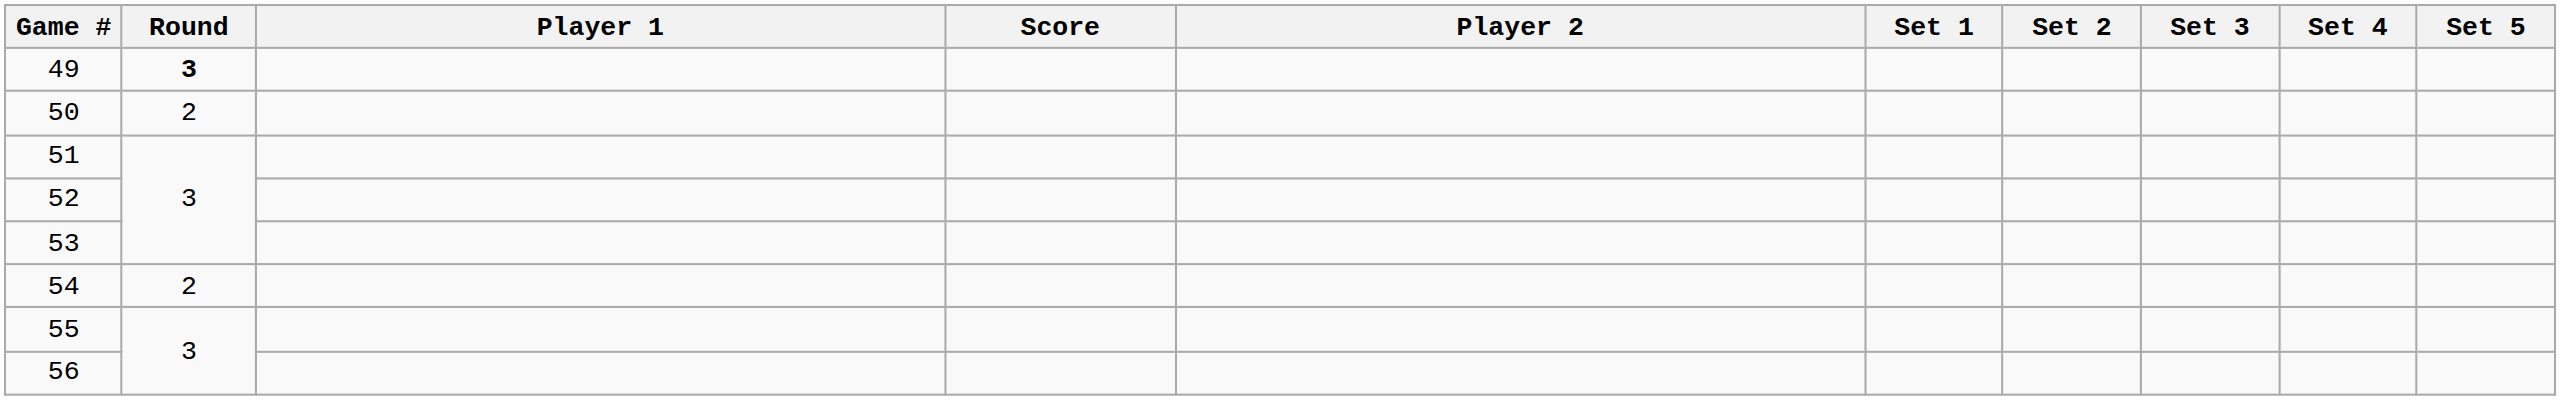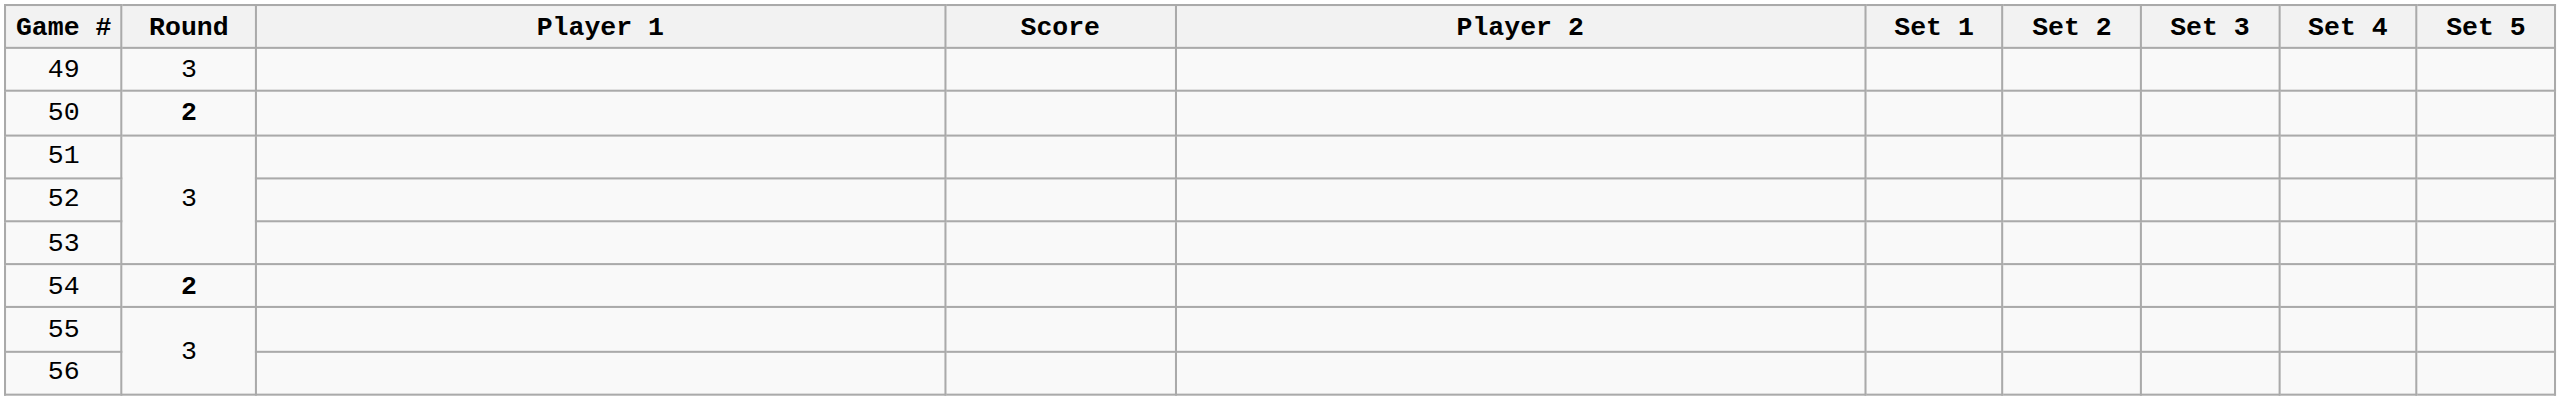(189, 70) bold -> (189, 70) normal
(189, 113) normal -> (189, 113) bold
(189, 286) normal -> (189, 286) bold
